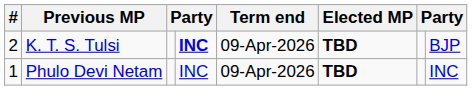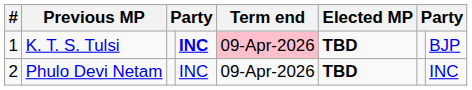(13, 44) 2 -> (13, 44) 1
(268, 44) no background -> (268, 44) pink background
(13, 71) 1 -> (13, 71) 2
